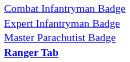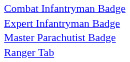(31, 53) bold -> (29, 53) normal
